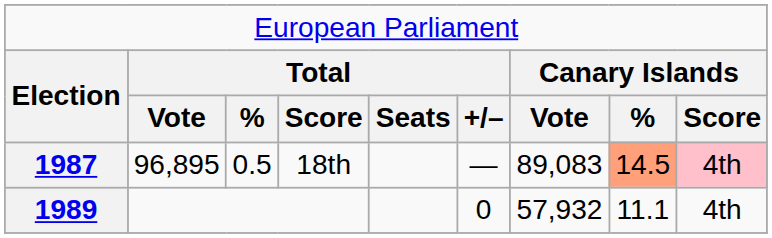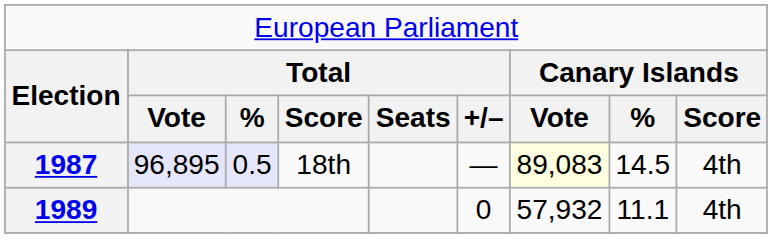(177, 163) no background -> (177, 163) lavender background
(252, 163) no background -> (252, 163) lavender background
(560, 163) no background -> (560, 163) lightyellow background
(643, 163) lightsalmon background -> (643, 163) no background
(722, 163) pink background -> (722, 163) no background
